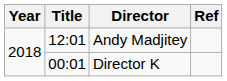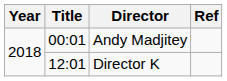(67, 40) 12:01 -> (67, 40) 00:01
(67, 64) 00:01 -> (67, 64) 12:01
